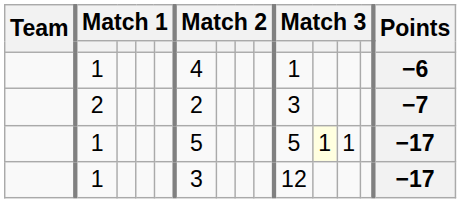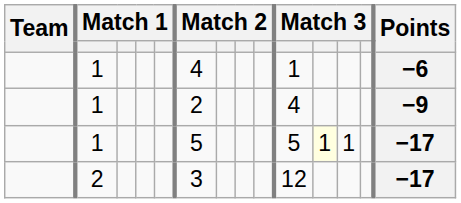(97, 106) 2 -> (97, 106) 1
(294, 106) 3 -> (294, 106) 4
(415, 106) −7 -> (415, 106) −9
(97, 179) 1 -> (97, 179) 2
